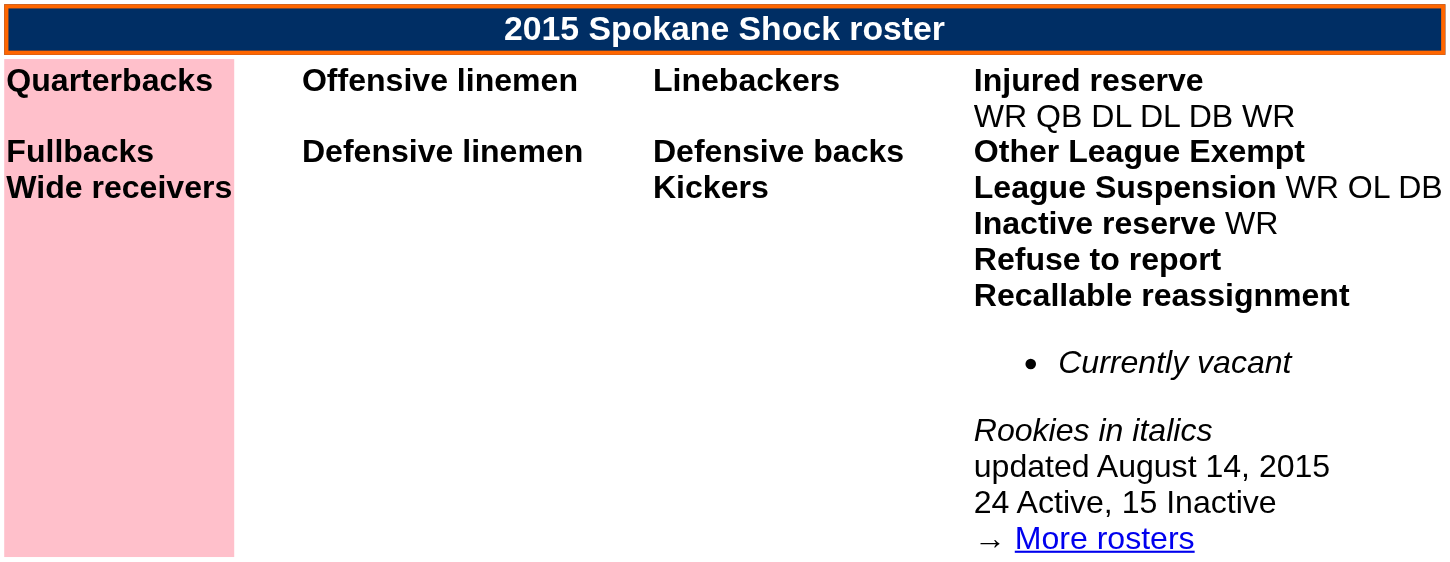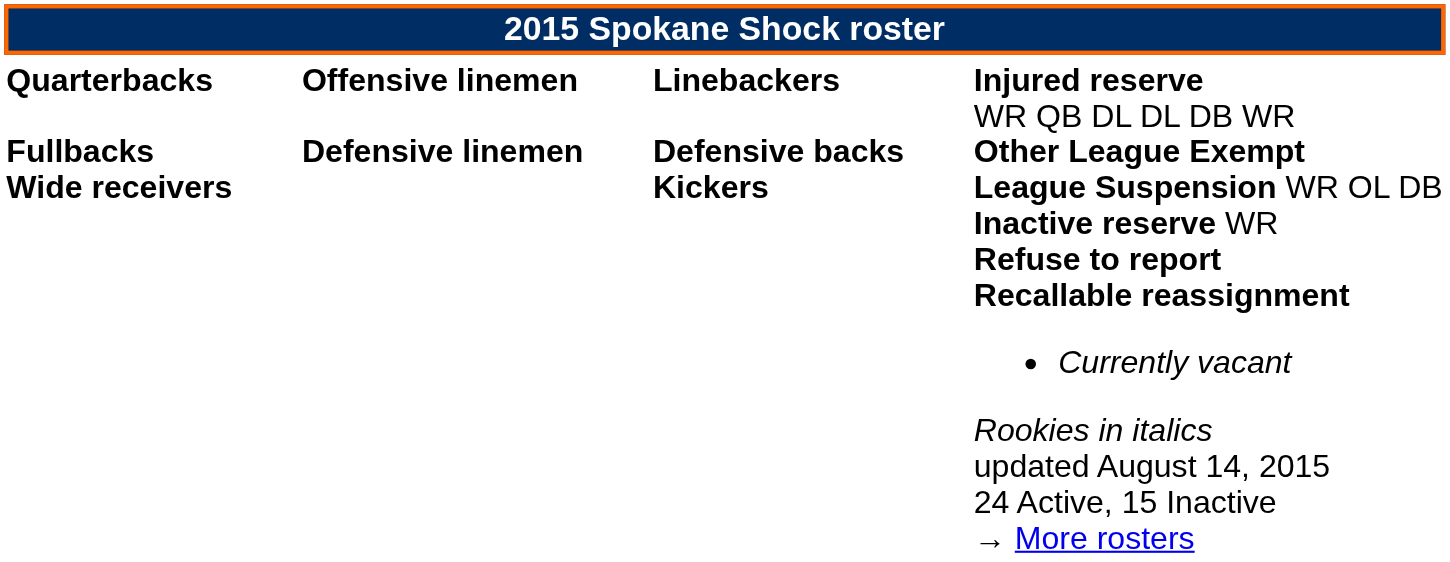(119, 133) pink background -> (119, 133) no background
